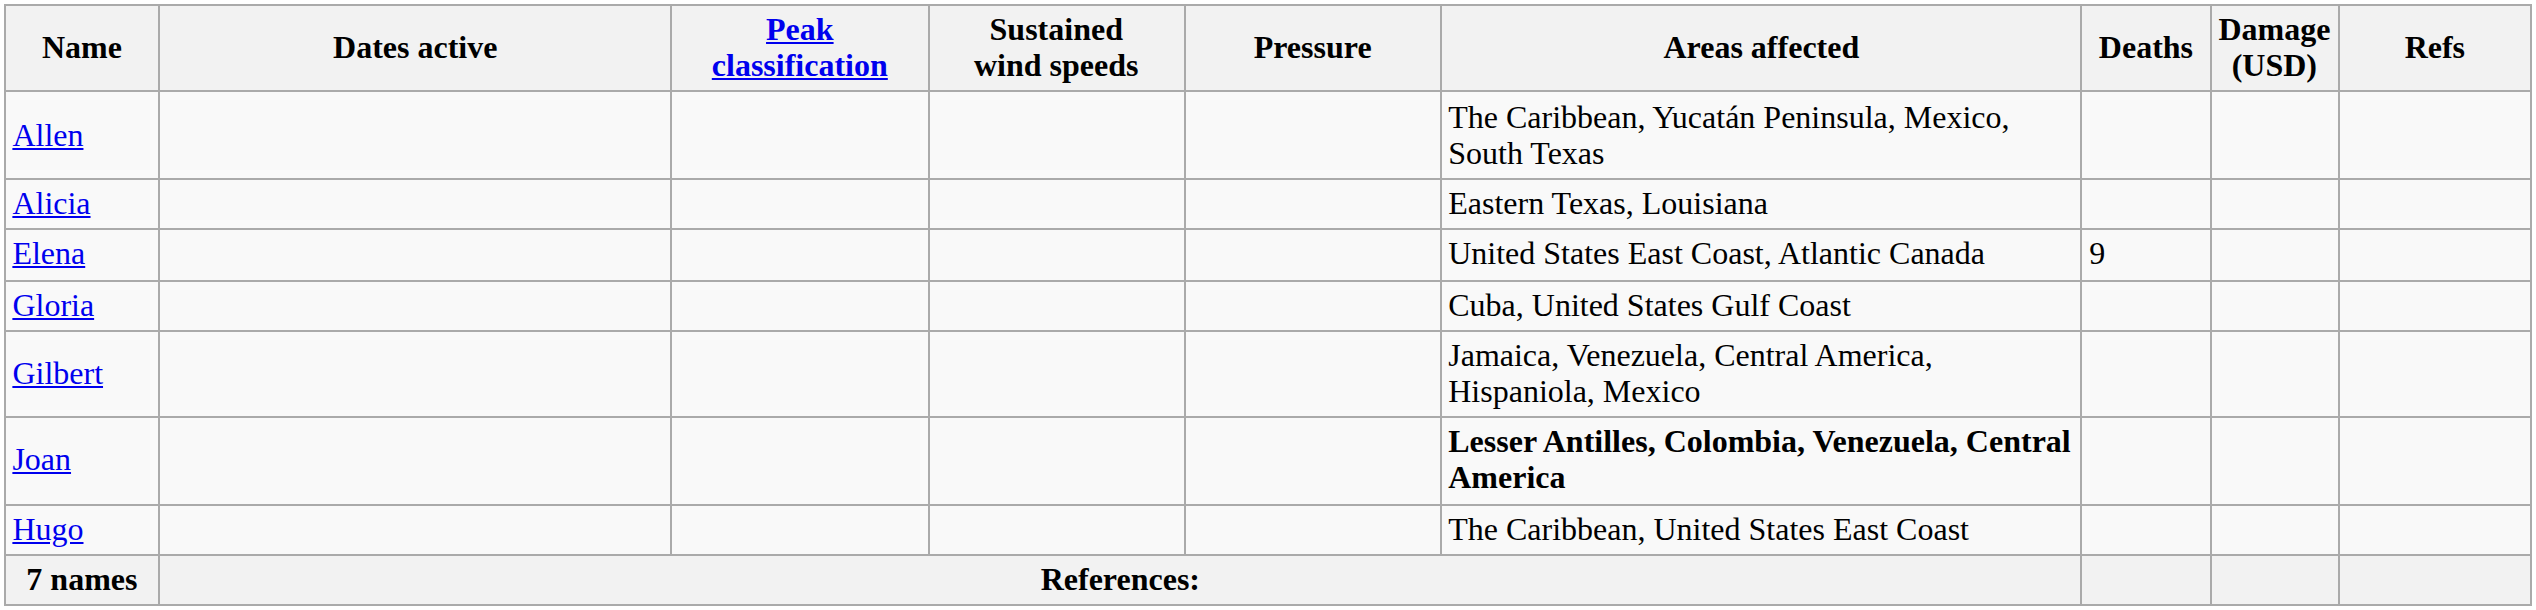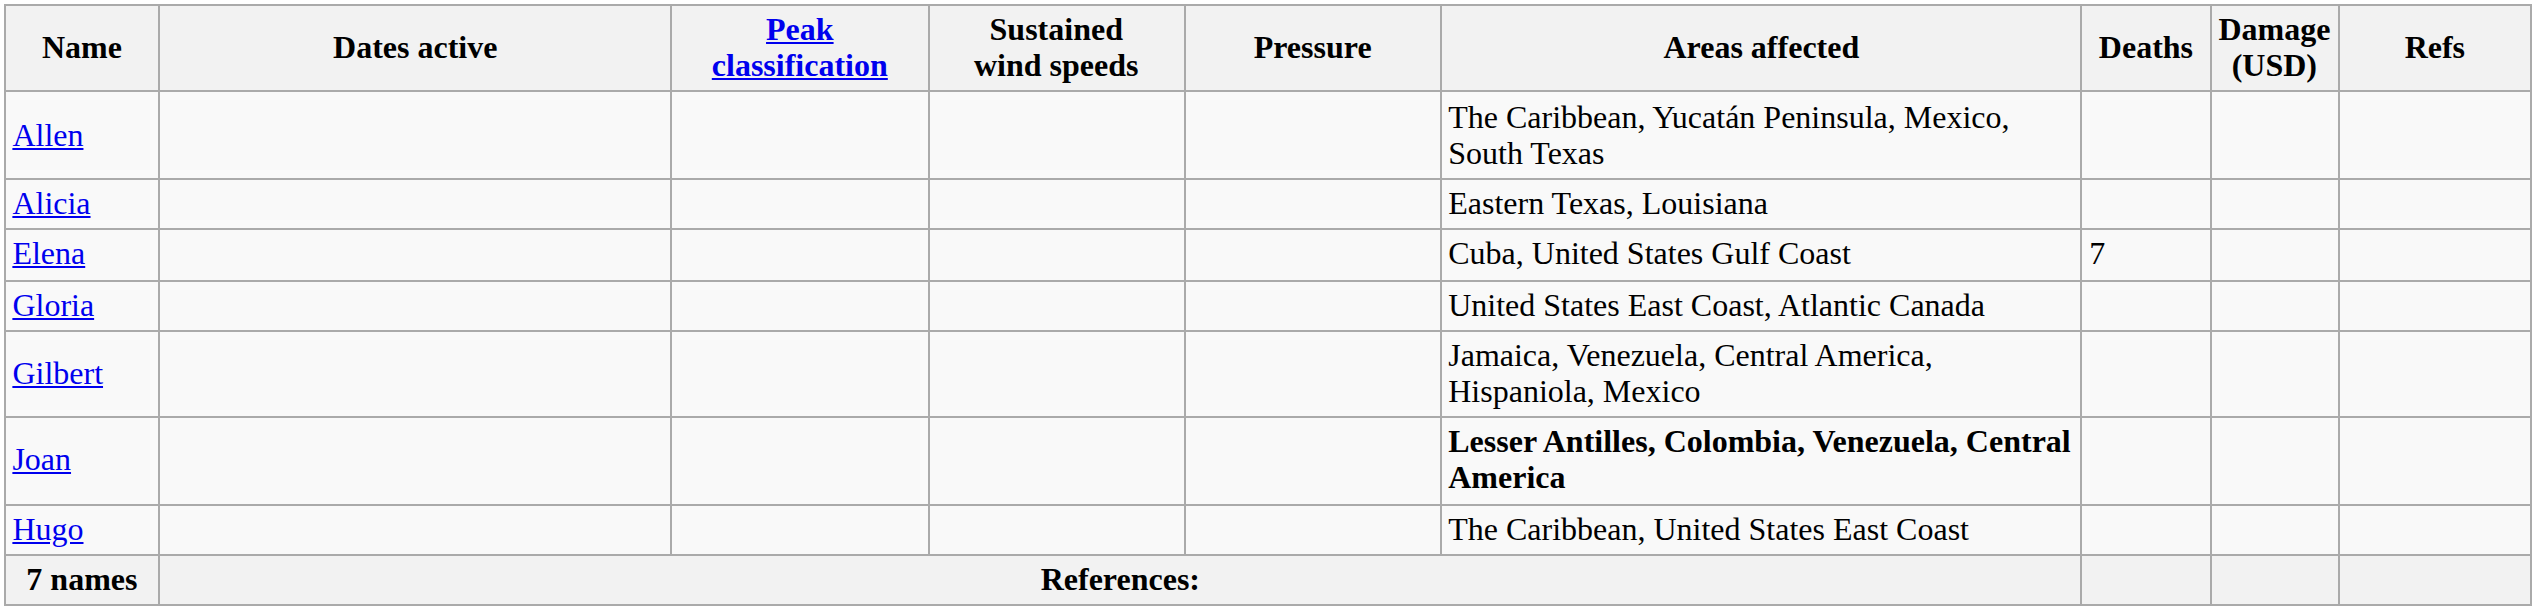(1717, 254) United States East Coast, Atlantic Canada -> (1650, 254) Cuba, United States Gulf Coast
(2097, 254) 9 -> (2097, 254) 7
(1650, 304) Cuba, United States Gulf Coast -> (1717, 304) United States East Coast, Atlantic Canada
